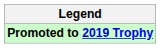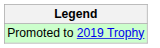(80, 33) bold -> (76, 33) normal
